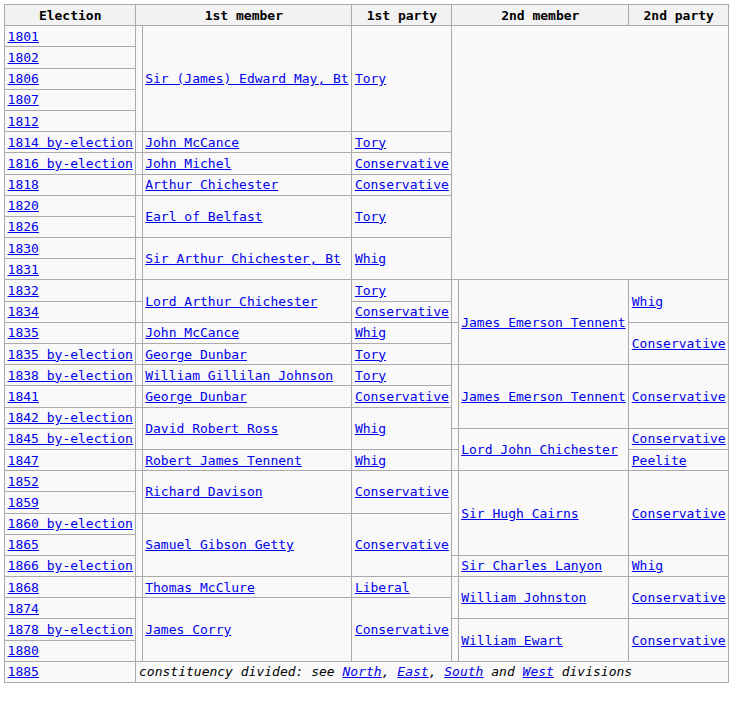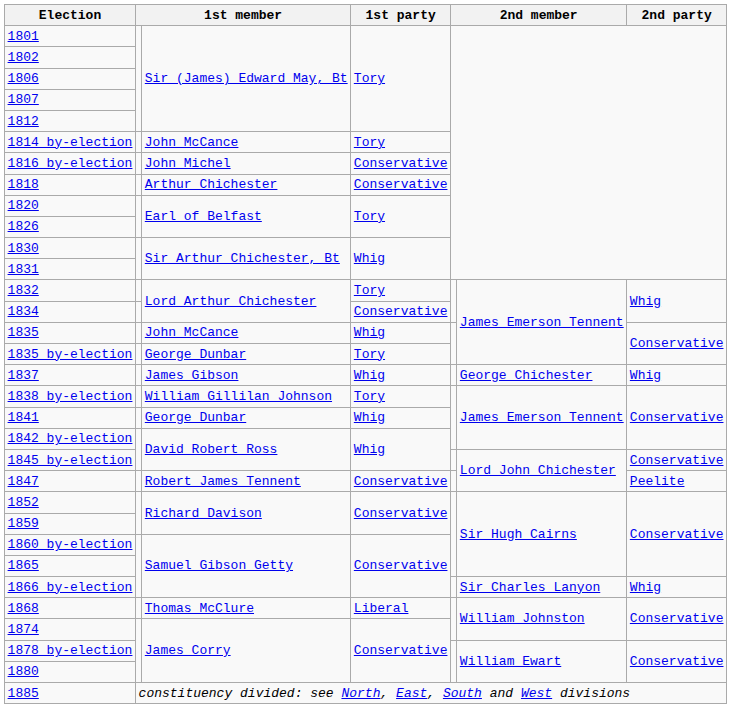+ row: (23, 375)
(402, 396) Conservative -> (369, 418) Whig
(371, 460) Whig -> (401, 481) Conservative
